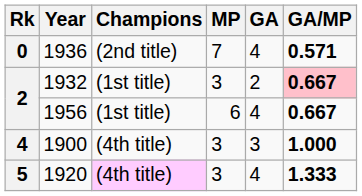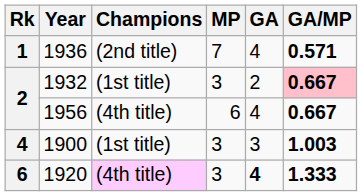(22, 51) 0 -> (22, 51) 1
(133, 113) (1st title) -> (134, 113) (4th title)
(134, 144) (4th title) -> (133, 144) (1st title)
(312, 144) 1.000 -> (312, 144) 1.003
(22, 175) 5 -> (22, 175) 6
(255, 175) normal -> (255, 175) bold
